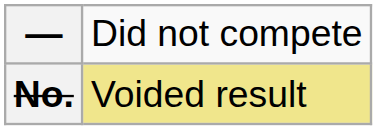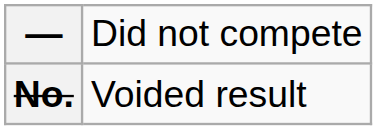(199, 93) khaki background -> (199, 93) no background
